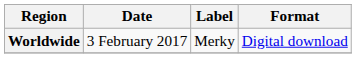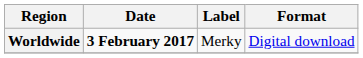(137, 40) normal -> (140, 40) bold
